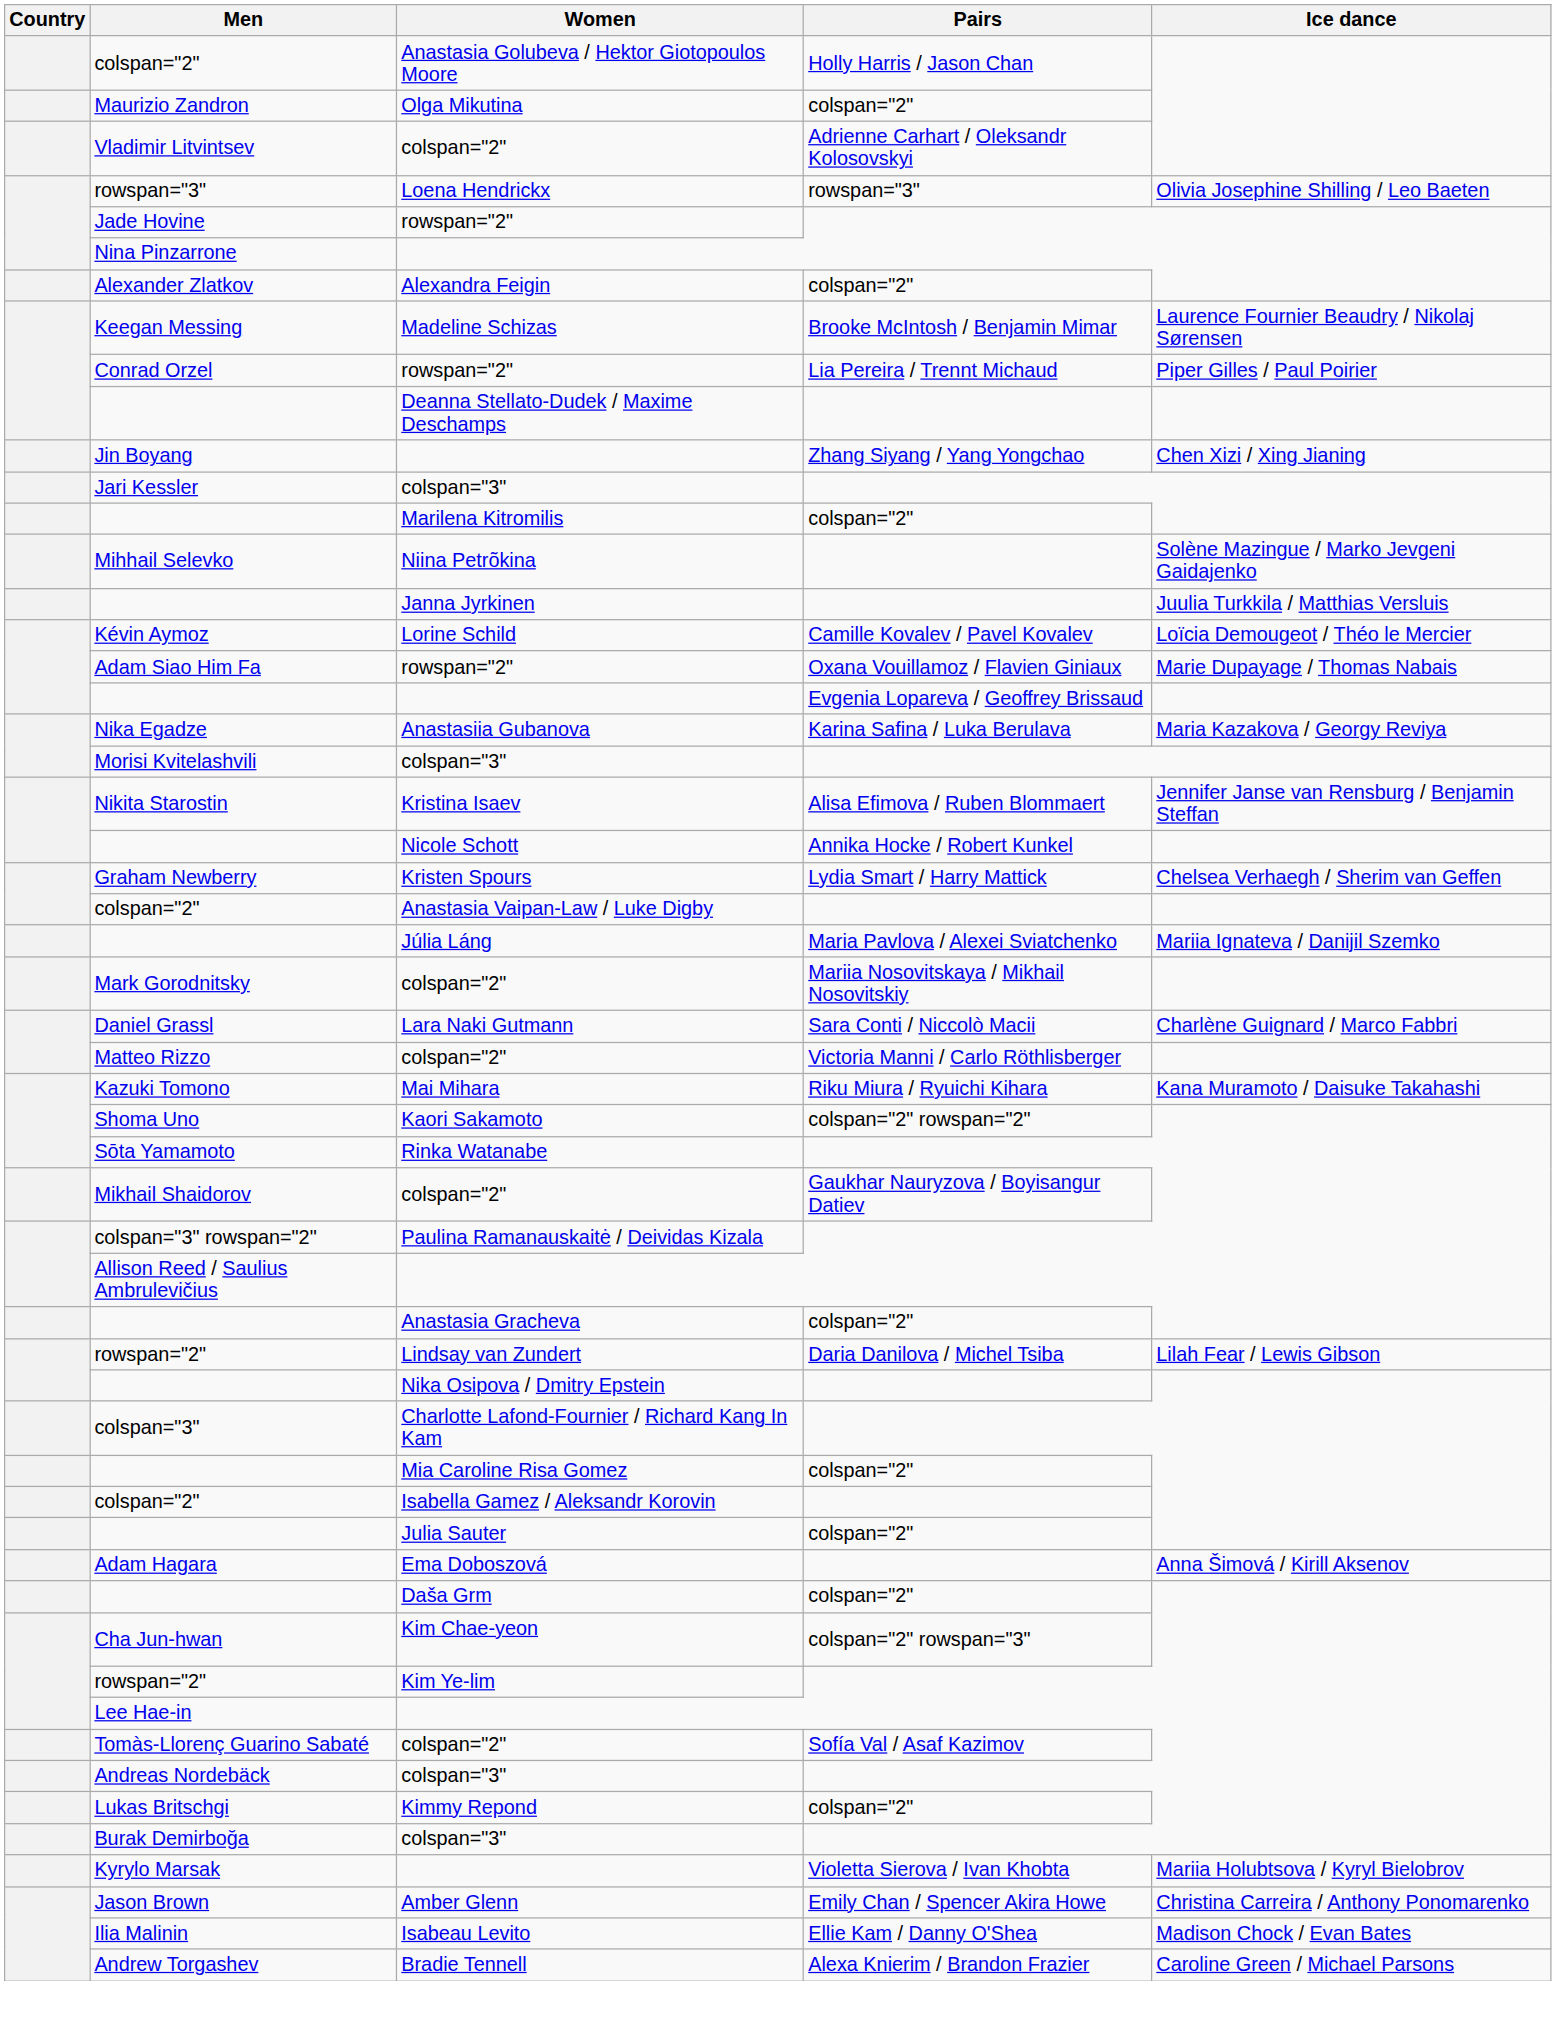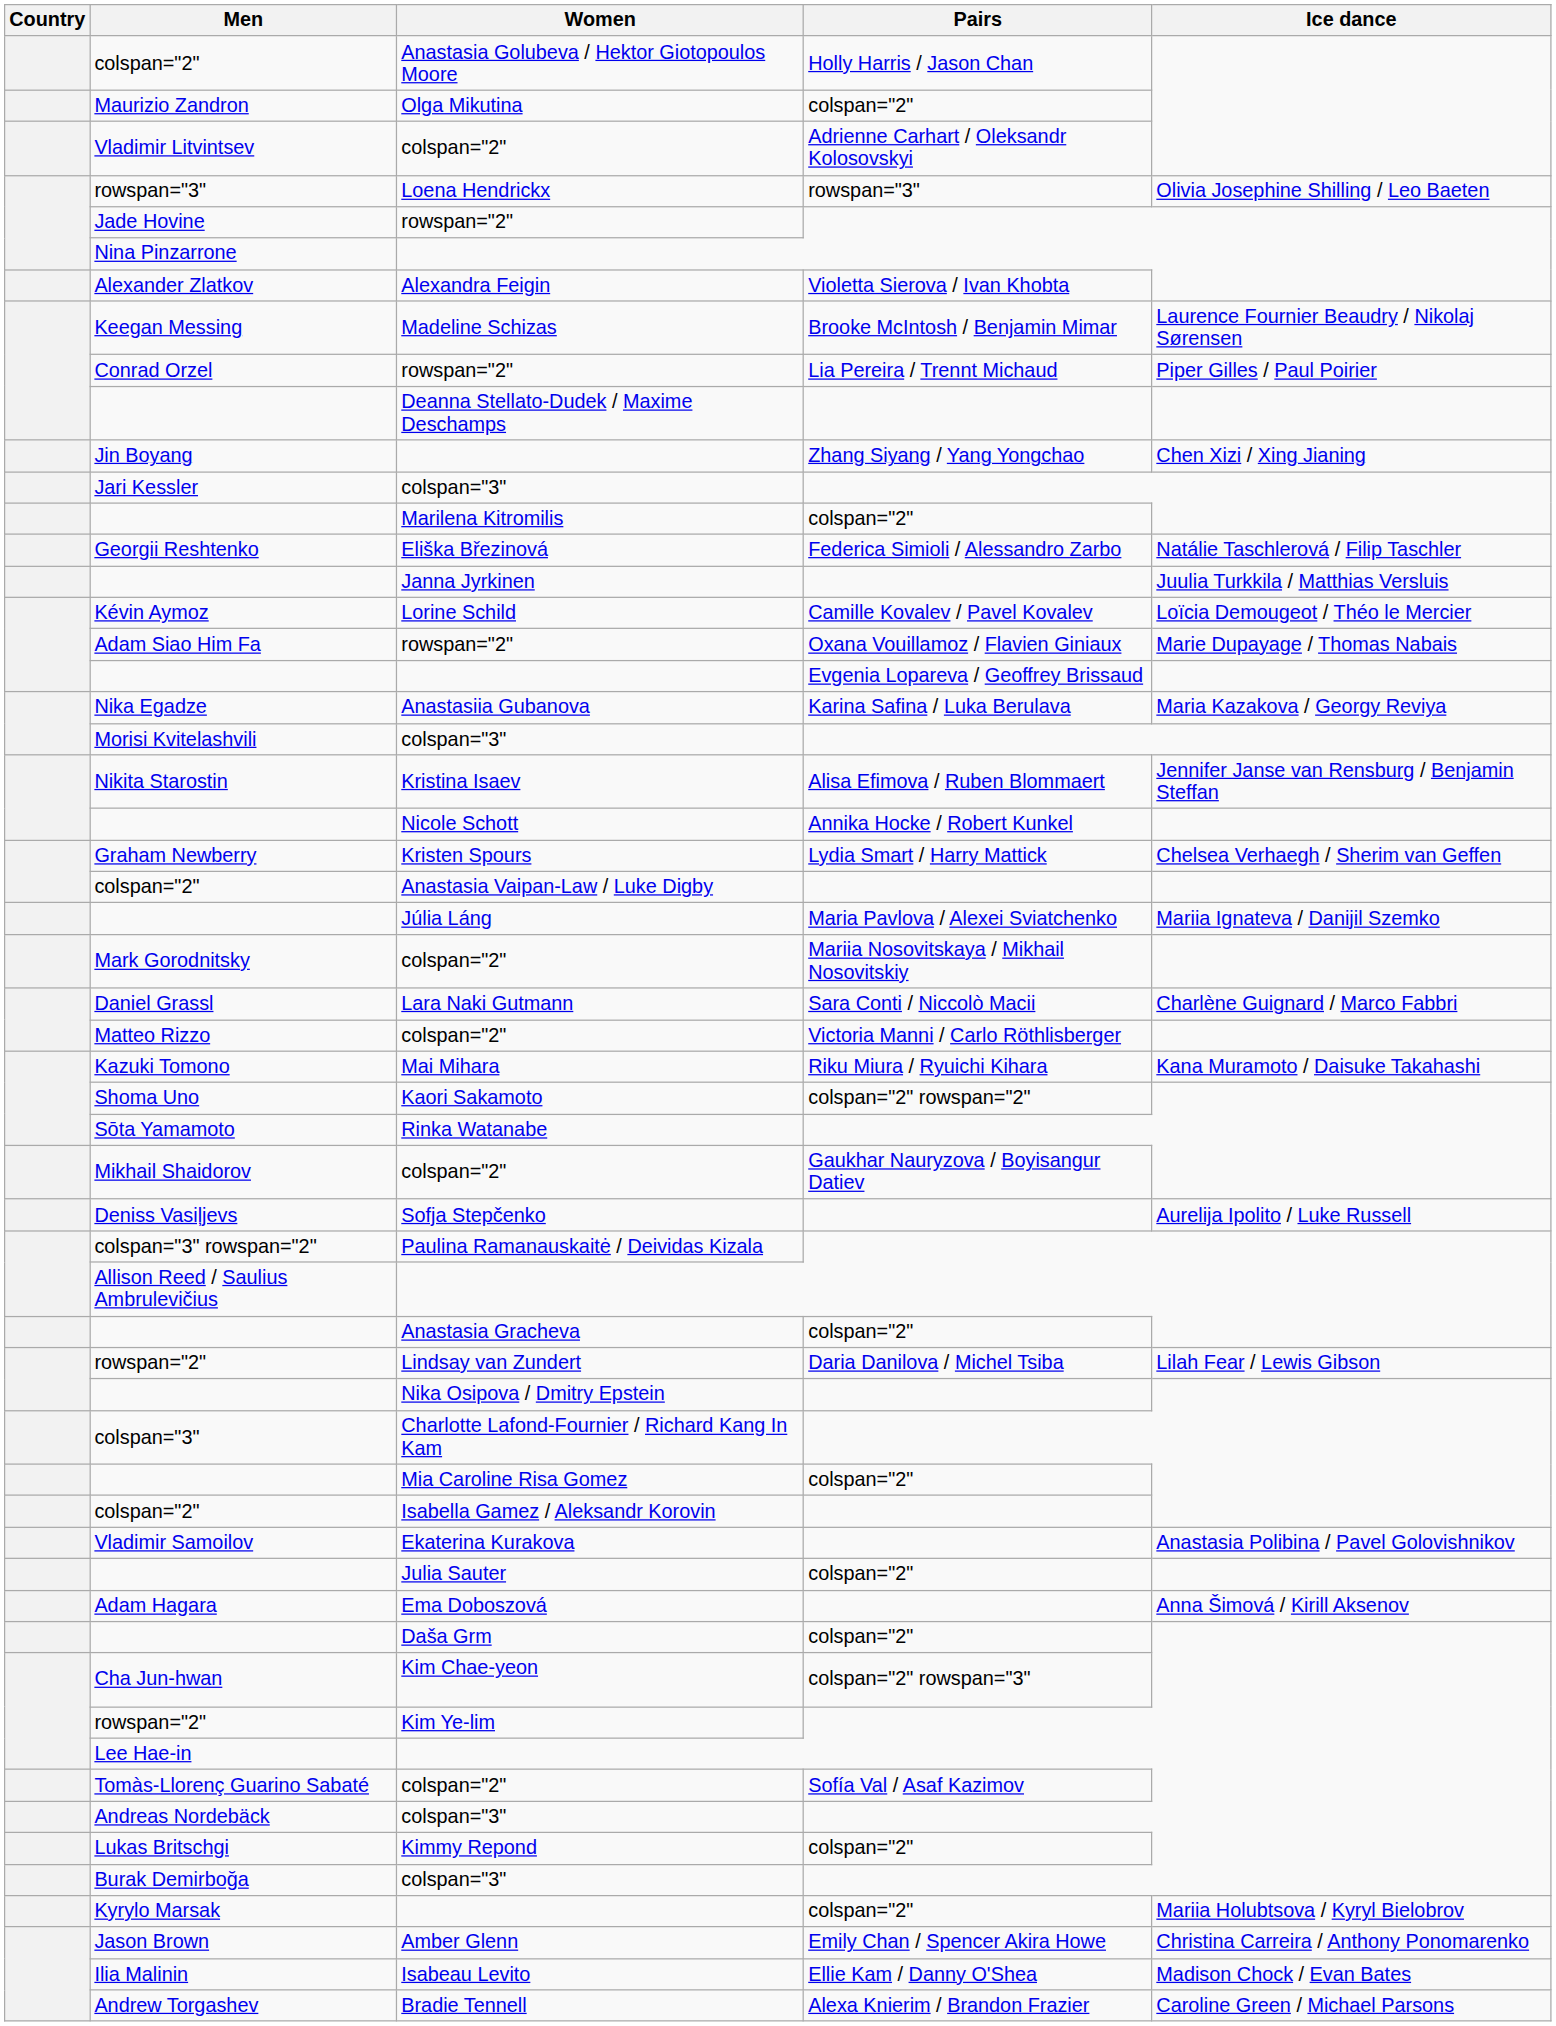(861, 285) colspan="2" -> (939, 285) Violetta Sierova / Ivan Khobta
+ row: (177, 550)
- row: (164, 561)
+ row: (166, 1214)
+ row: (174, 1542)
(939, 1870) Violetta Sierova / Ivan Khobta -> (861, 1911) colspan="2"
